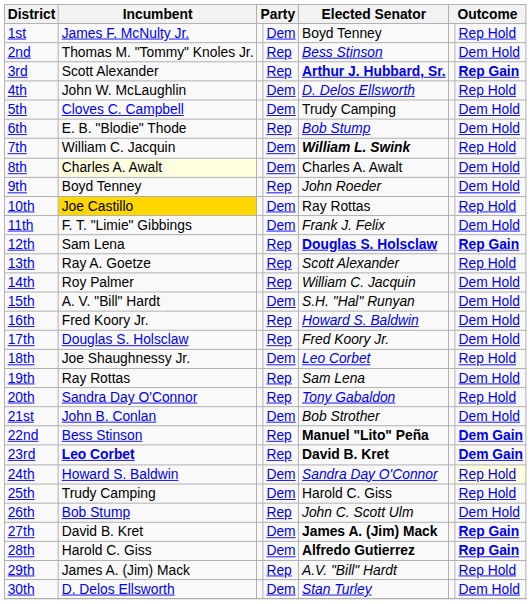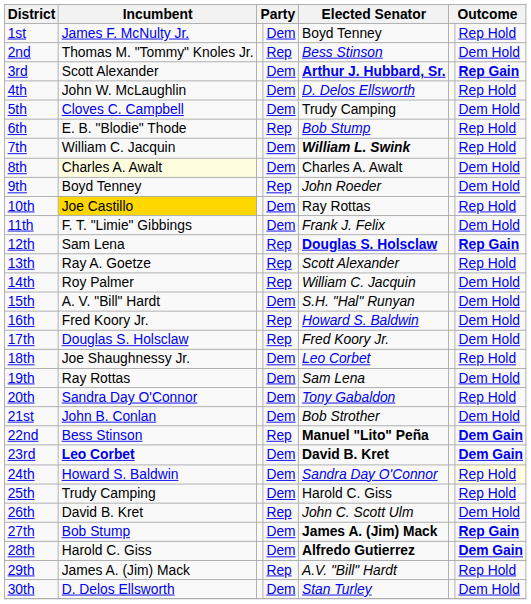(279, 71) Rep -> (281, 71) Dem
(489, 129) Dem Hold -> (487, 129) Rep Hold
(279, 378) Rep -> (281, 378) Dem
(279, 397) Rep -> (281, 397) Dem
(279, 455) Rep -> (281, 455) Dem
(96, 512) Bob Stump -> (102, 512) David B. Kret
(102, 531) David B. Kret -> (96, 531) Bob Stump
(489, 550) Rep Gain -> (491, 550) Dem Gain
